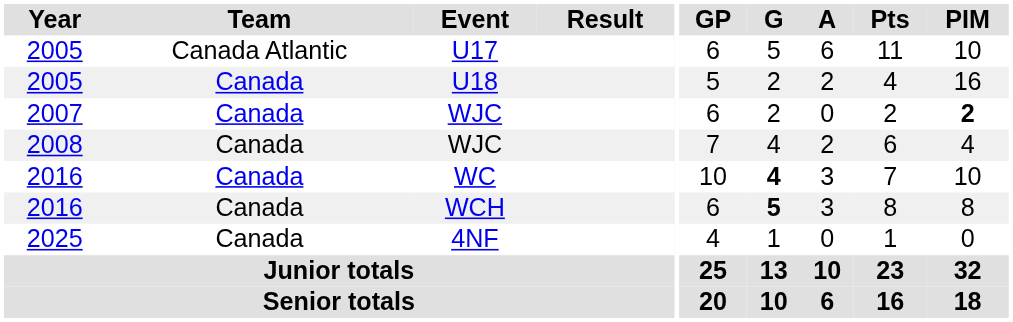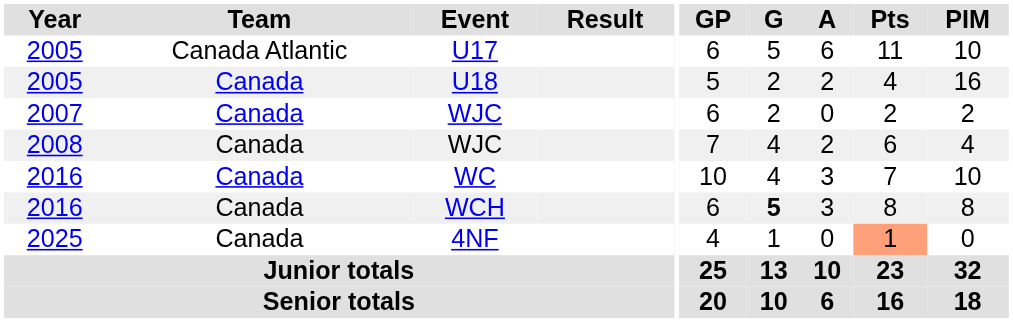(968, 113) bold -> (968, 113) normal
(774, 176) bold -> (774, 176) normal
(890, 239) no background -> (890, 239) lightsalmon background
